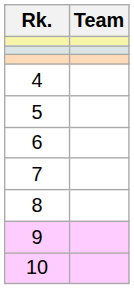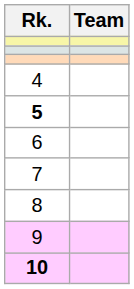(37, 112) normal -> (37, 112) bold
(37, 268) normal -> (37, 268) bold
